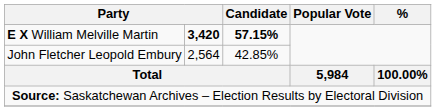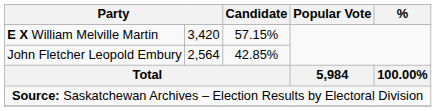(204, 34) bold -> (204, 34) normal
(256, 34) bold -> (256, 34) normal
